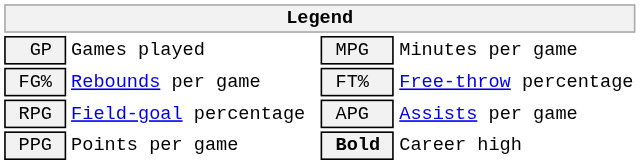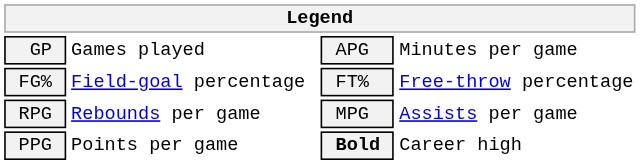(352, 50) MPG -> (352, 50) APG
(166, 82) Rebounds per game -> (188, 82) Field-goal percentage
(188, 114) Field-goal percentage -> (166, 114) Rebounds per game
(352, 114) APG -> (352, 114) MPG
